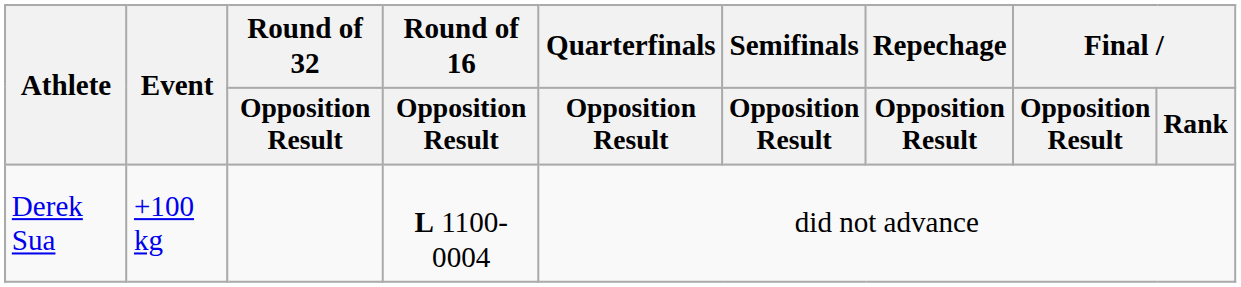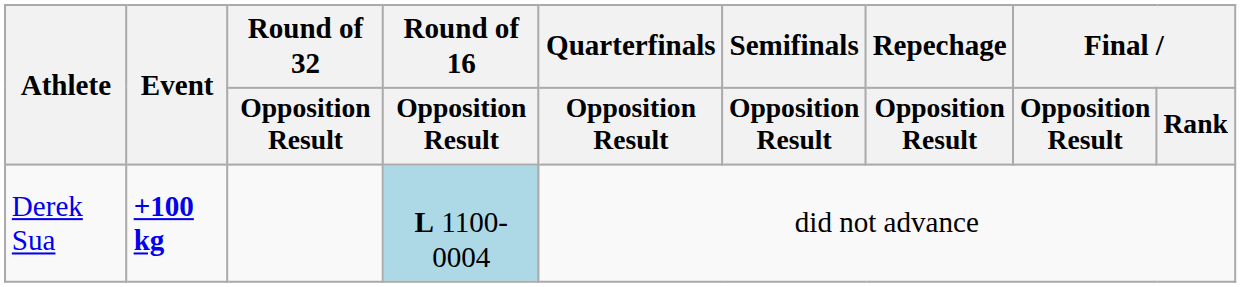(164, 223) normal -> (164, 223) bold
(461, 240) no background -> (461, 240) lightblue background
